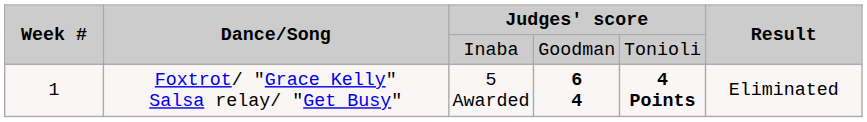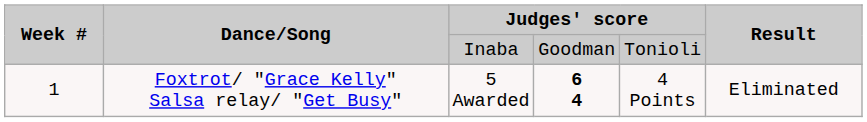(663, 90) bold -> (663, 90) normal
